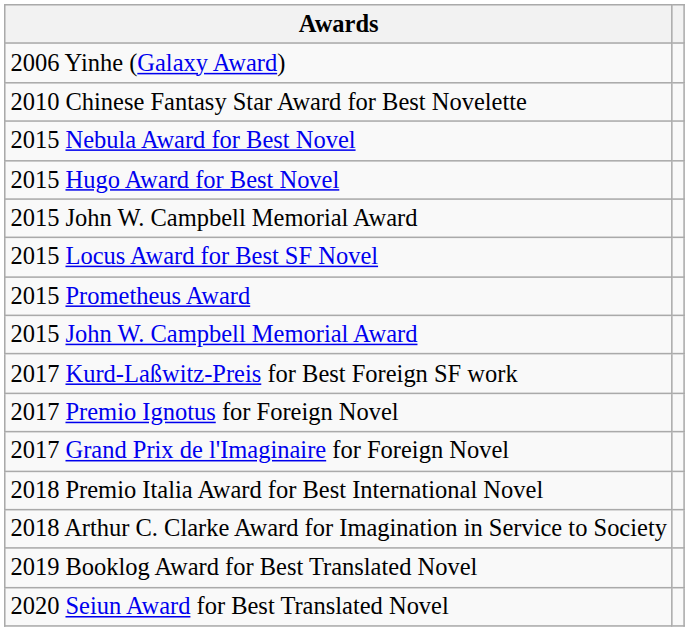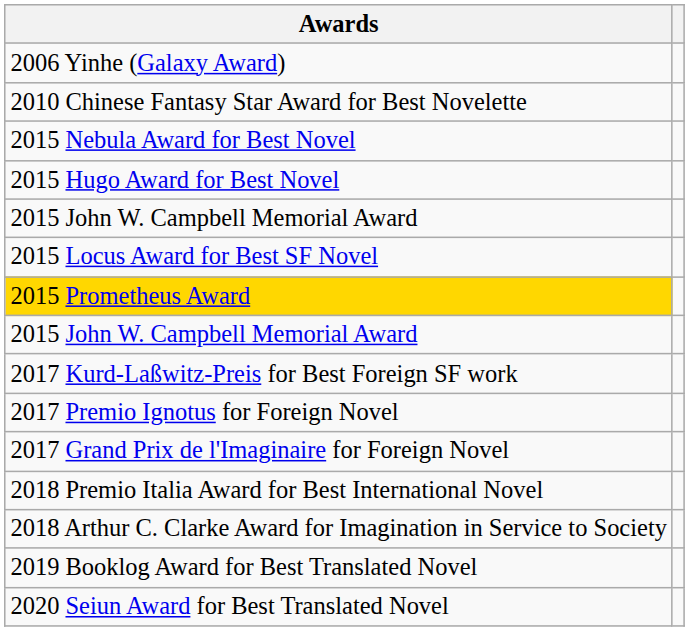(130, 295) no background -> (130, 295) gold background
